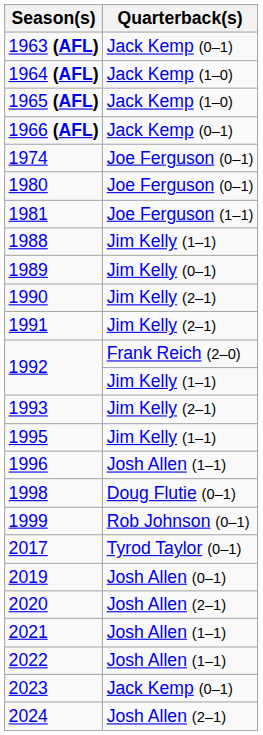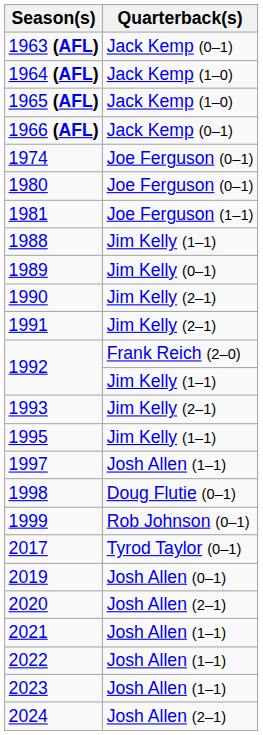(28, 465) 1996 -> (28, 465) 1997
(170, 688) Jack Kemp (0–1) -> (166, 688) Josh Allen (1–1)
